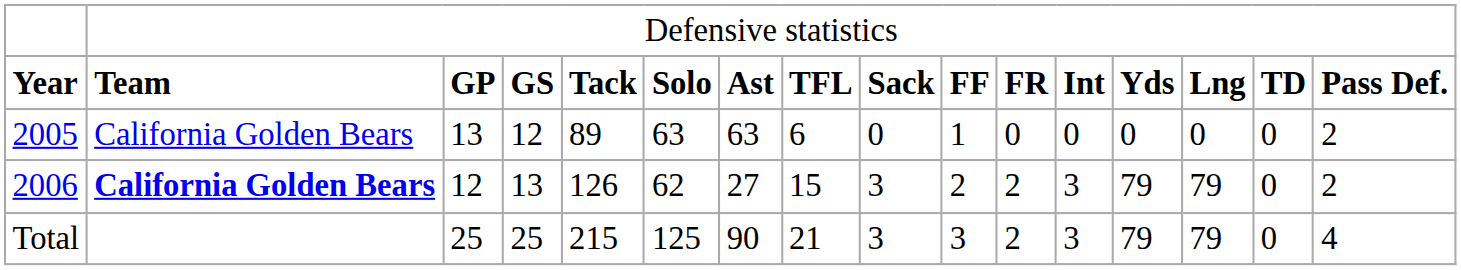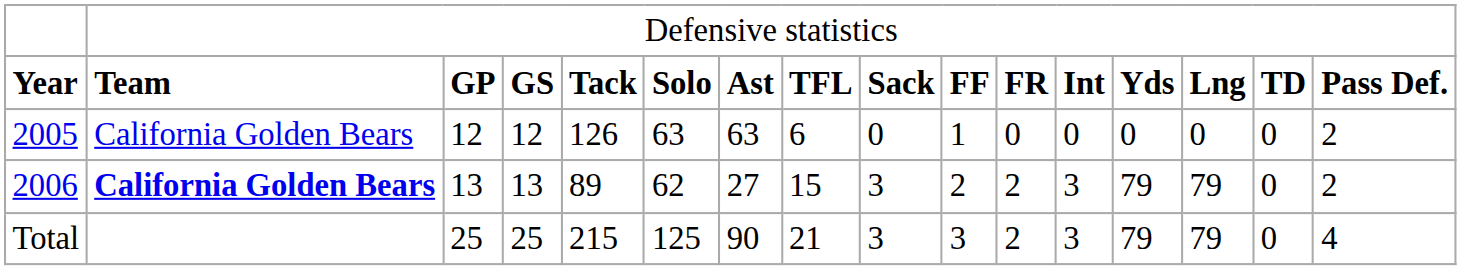(466, 133) 13 -> (466, 133) 12
(585, 133) 89 -> (594, 133) 126
(466, 185) 12 -> (466, 185) 13
(594, 185) 126 -> (585, 185) 89
